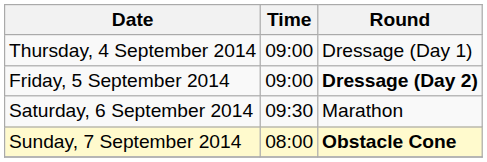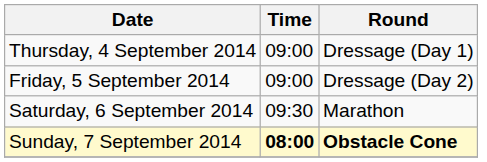(400, 80) bold -> (398, 80) normal
(289, 141) normal -> (290, 141) bold
